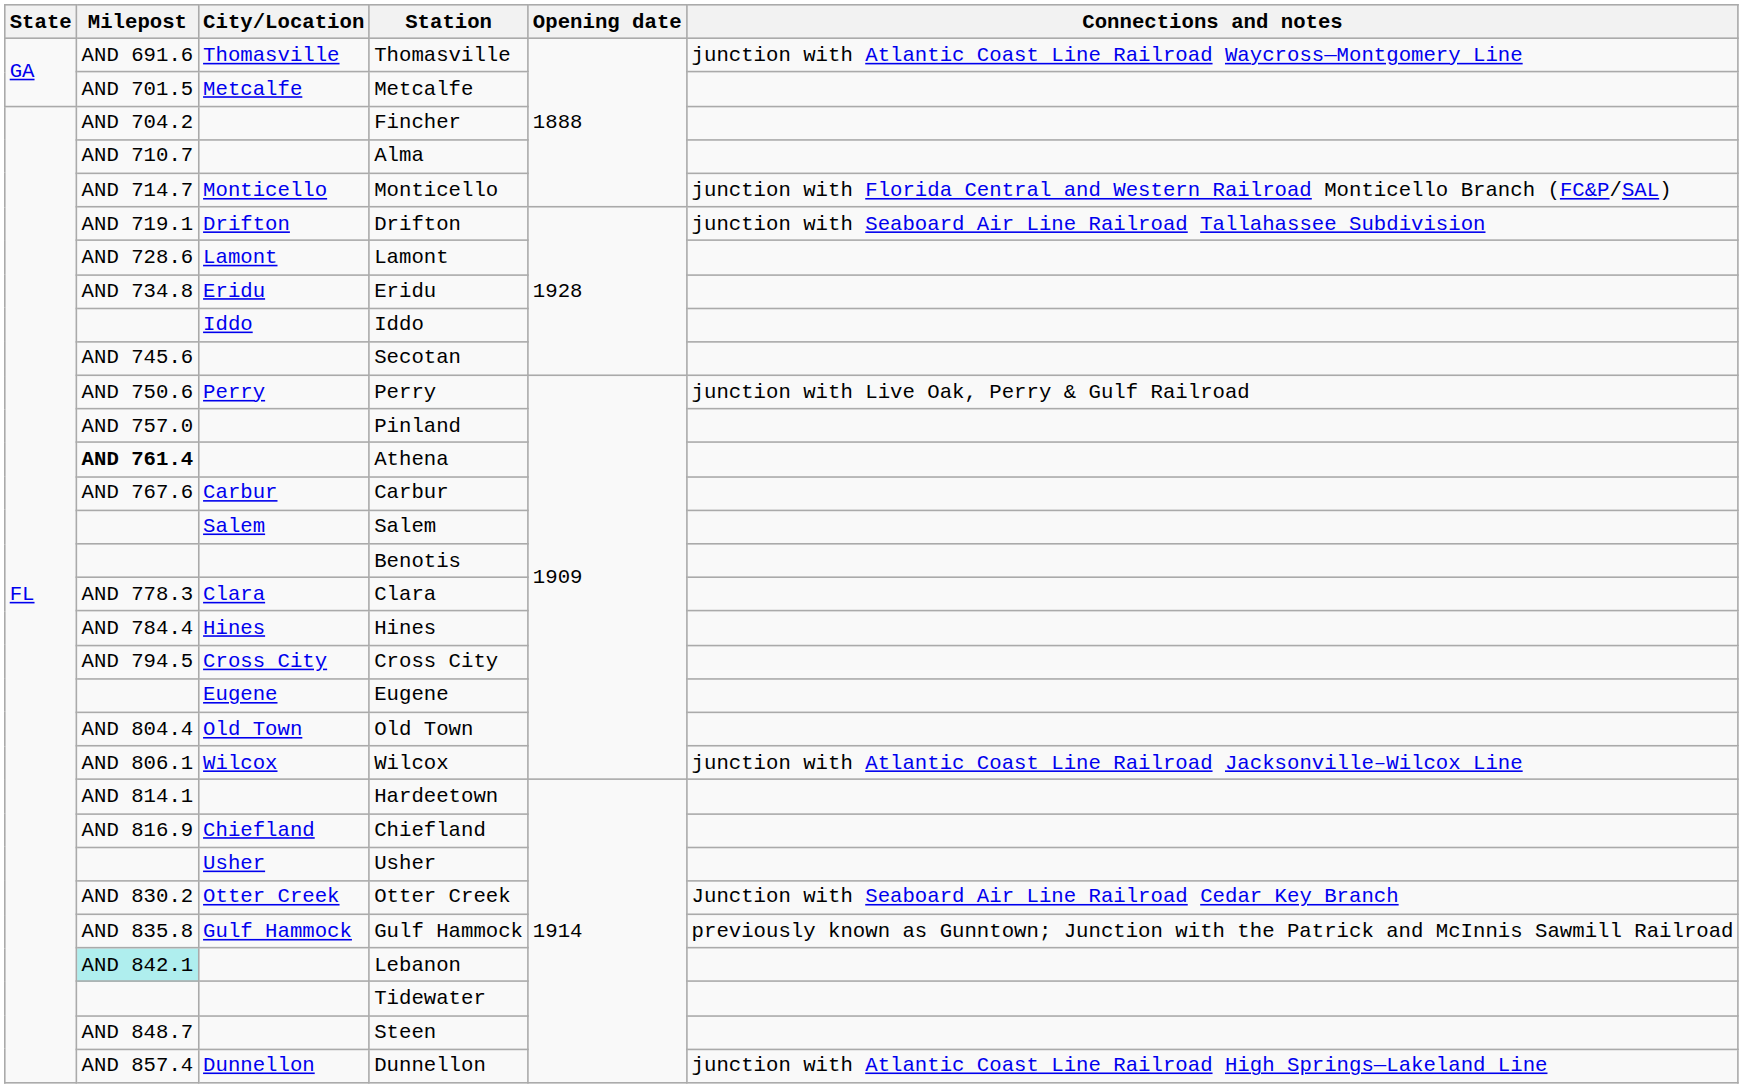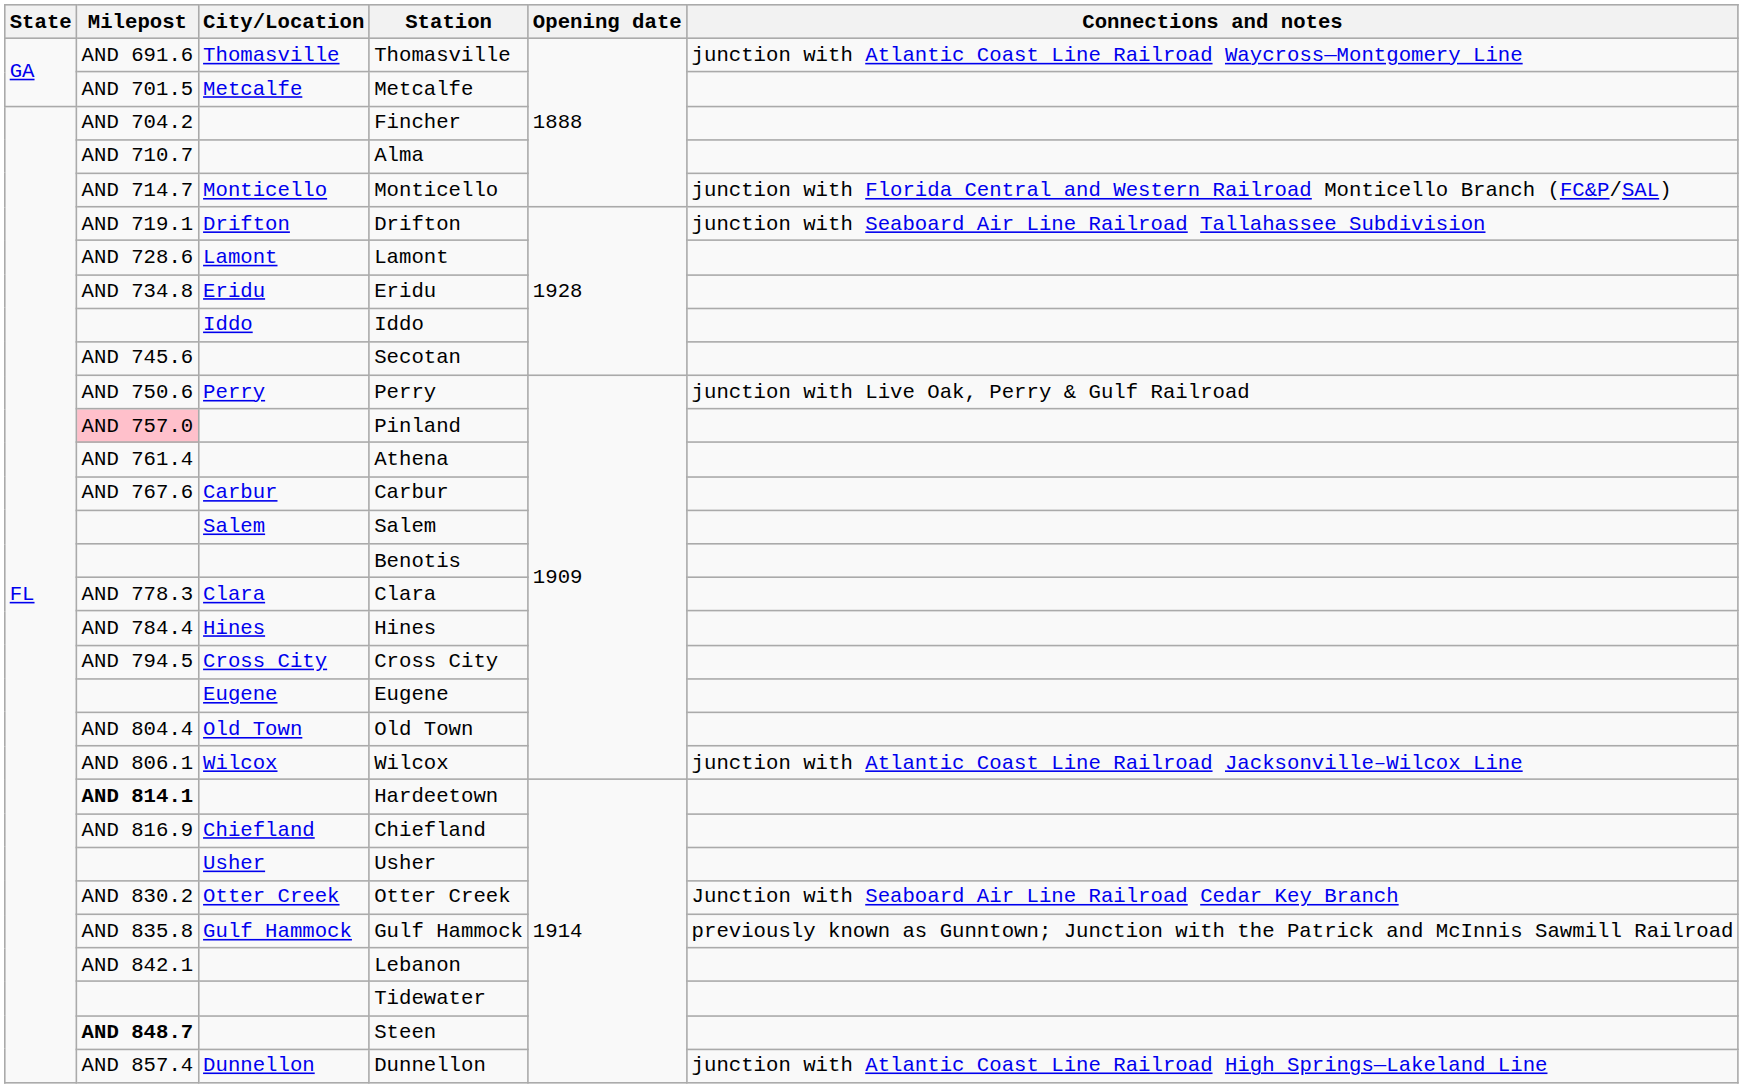(137, 426) no background -> (137, 426) pink background
(137, 460) bold -> (137, 460) normal
(137, 796) normal -> (137, 796) bold
(137, 965) paleturquoise background -> (137, 965) no background
(137, 1032) normal -> (137, 1032) bold
